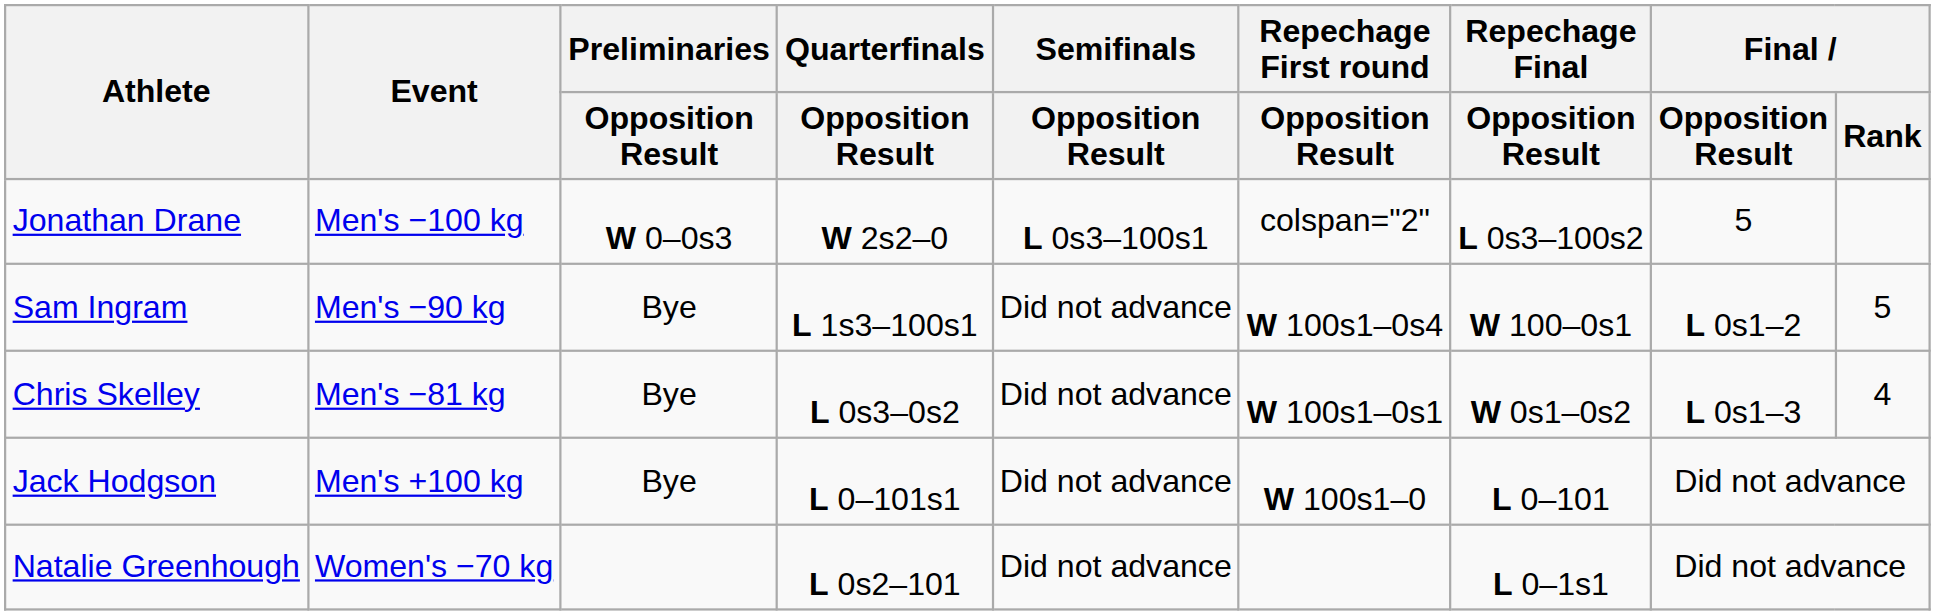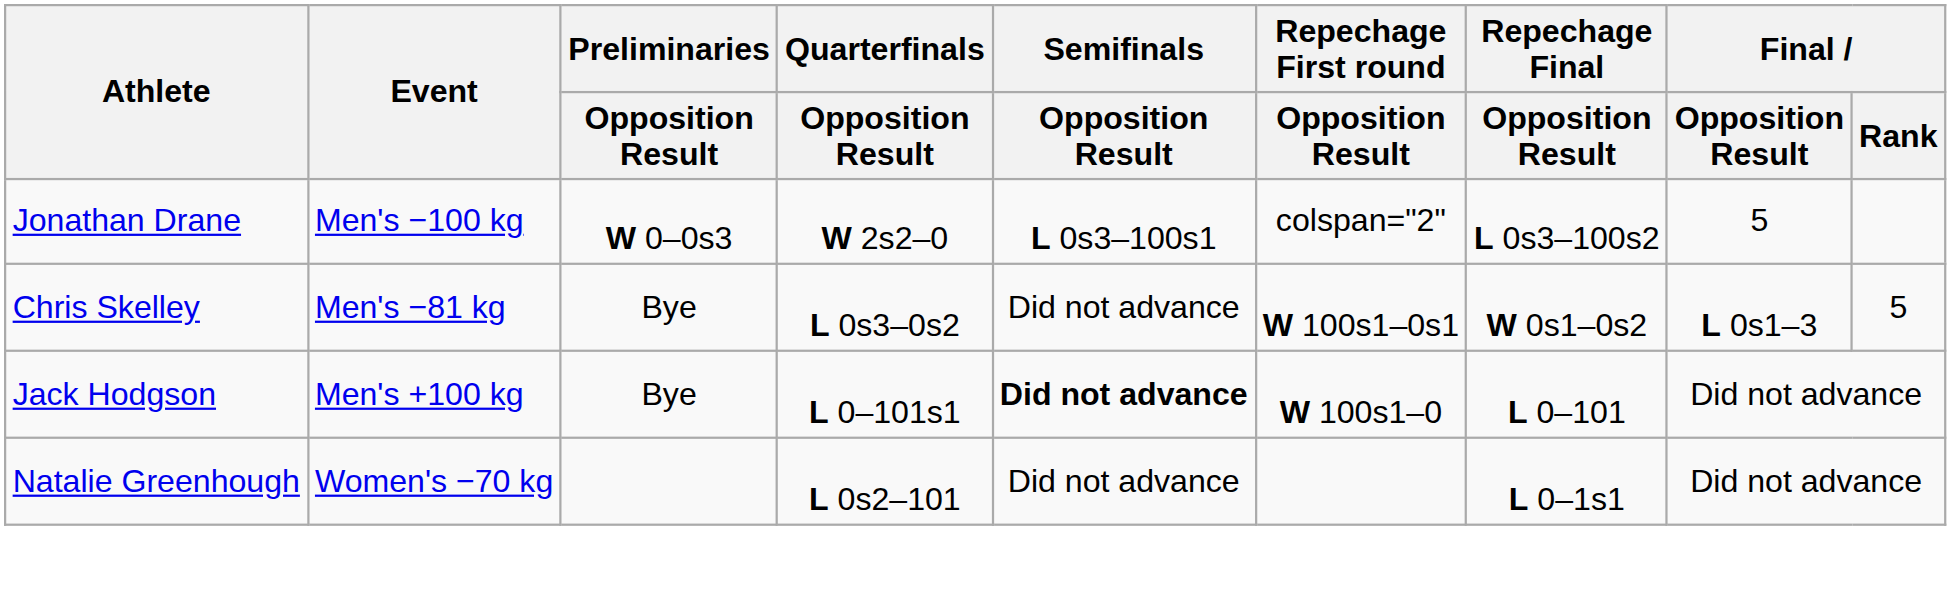- row: (100, 308)
(1882, 394) 4 -> (1898, 308) 5
(1116, 481) normal -> (1124, 394) bold
